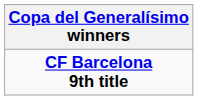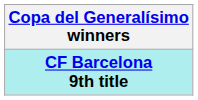(99, 72) no background -> (99, 72) paleturquoise background
